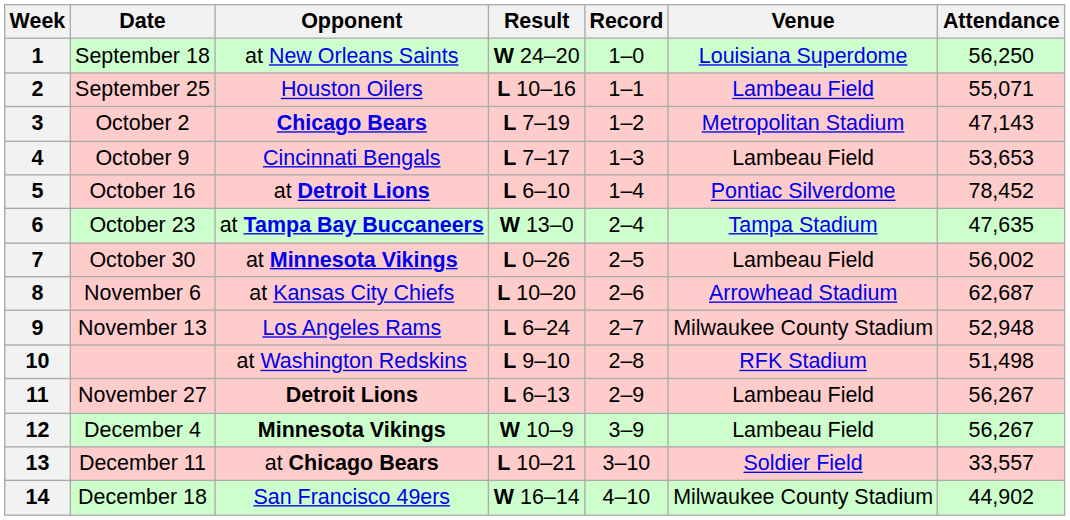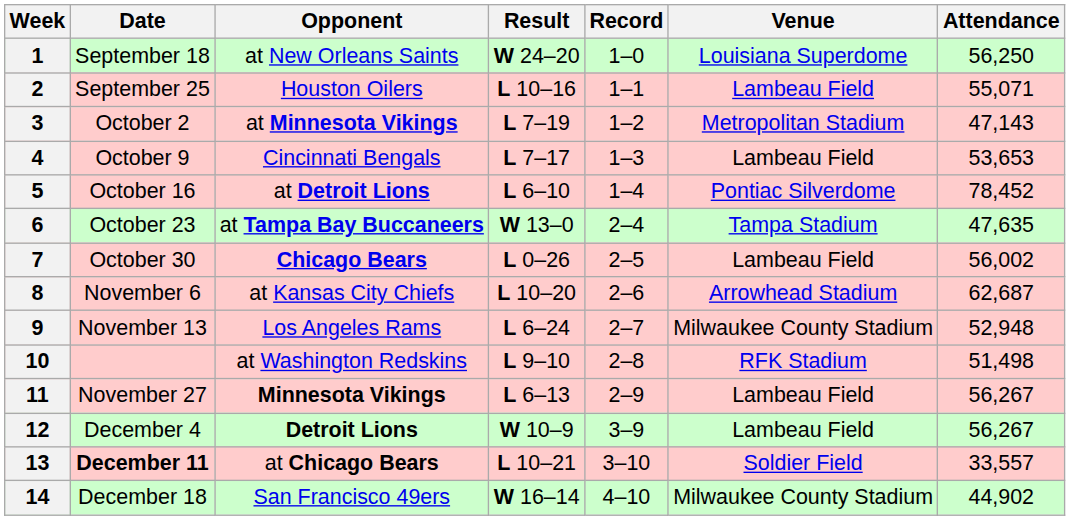(352, 123) Chicago Bears -> (352, 123) at Minnesota Vikings
(352, 259) at Minnesota Vikings -> (352, 259) Chicago Bears
(352, 395) Detroit Lions -> (352, 395) Minnesota Vikings
(352, 429) Minnesota Vikings -> (352, 429) Detroit Lions
(142, 463) normal -> (142, 463) bold
